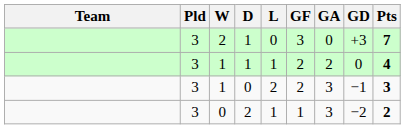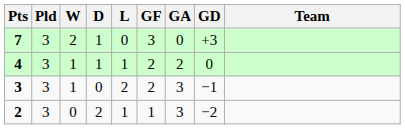columns swapped: (93, 16) <-> (387, 16)
